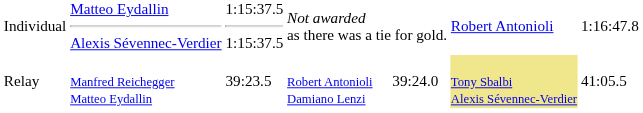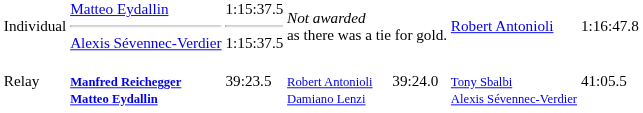(122, 91) normal -> (126, 90) bold
(514, 91) khaki background -> (514, 91) no background
